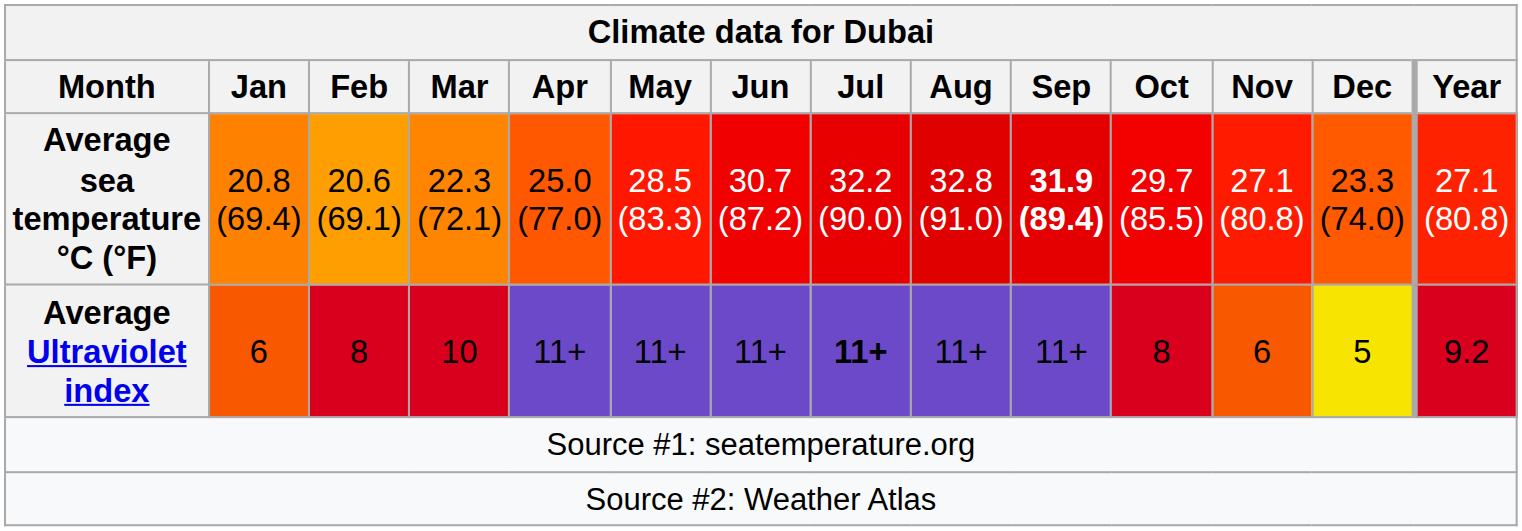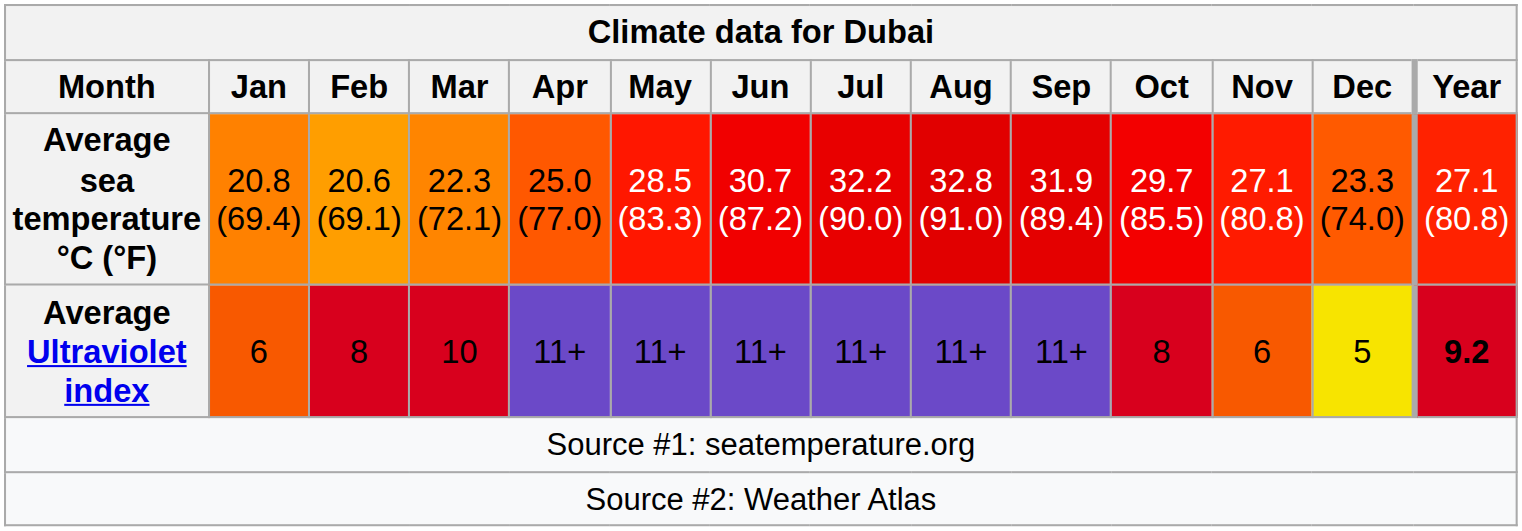(1061, 199) bold -> (1061, 199) normal
(861, 351) bold -> (861, 351) normal
(1467, 351) normal -> (1467, 351) bold
